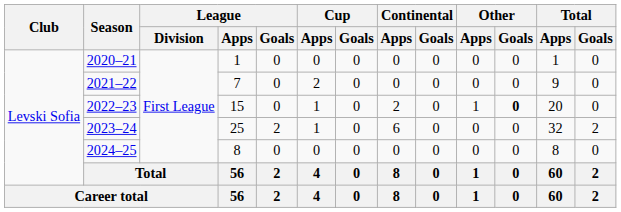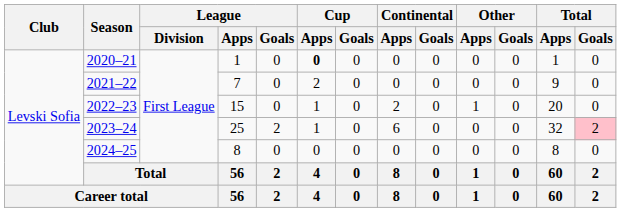(317, 60) normal -> (317, 60) bold
(516, 106) bold -> (516, 106) normal
(595, 128) no background -> (595, 128) pink background
